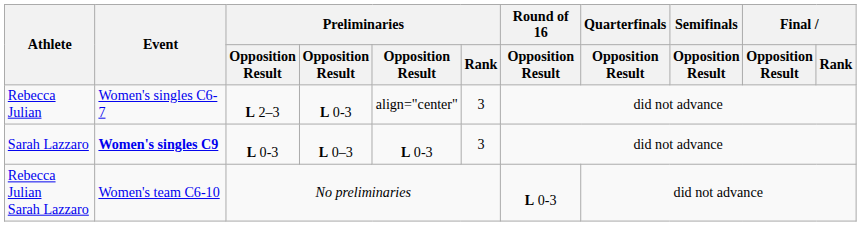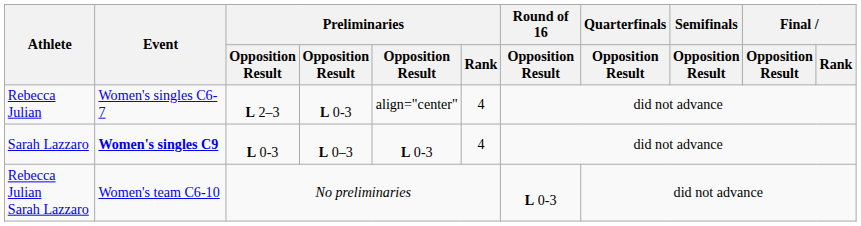(481, 104) 3 -> (481, 104) 4
(481, 144) 3 -> (481, 144) 4
